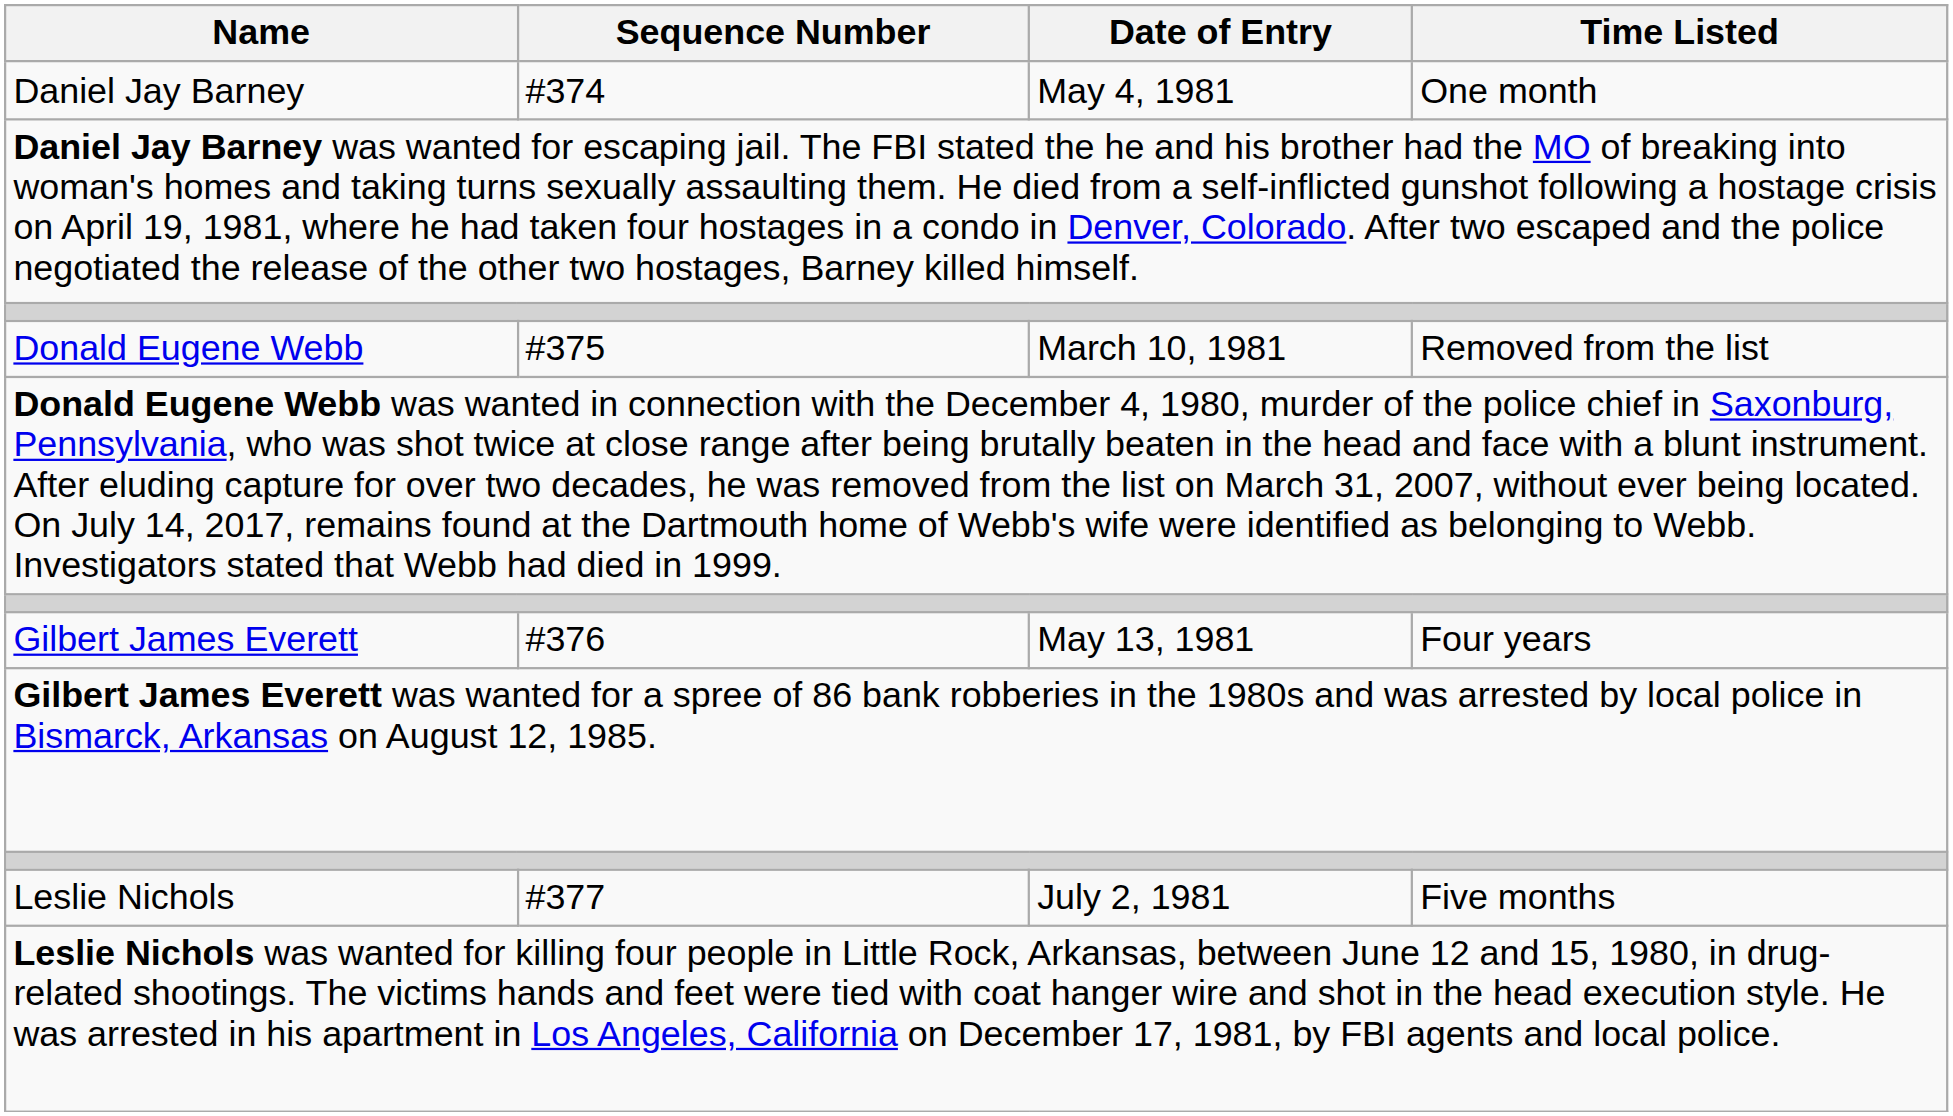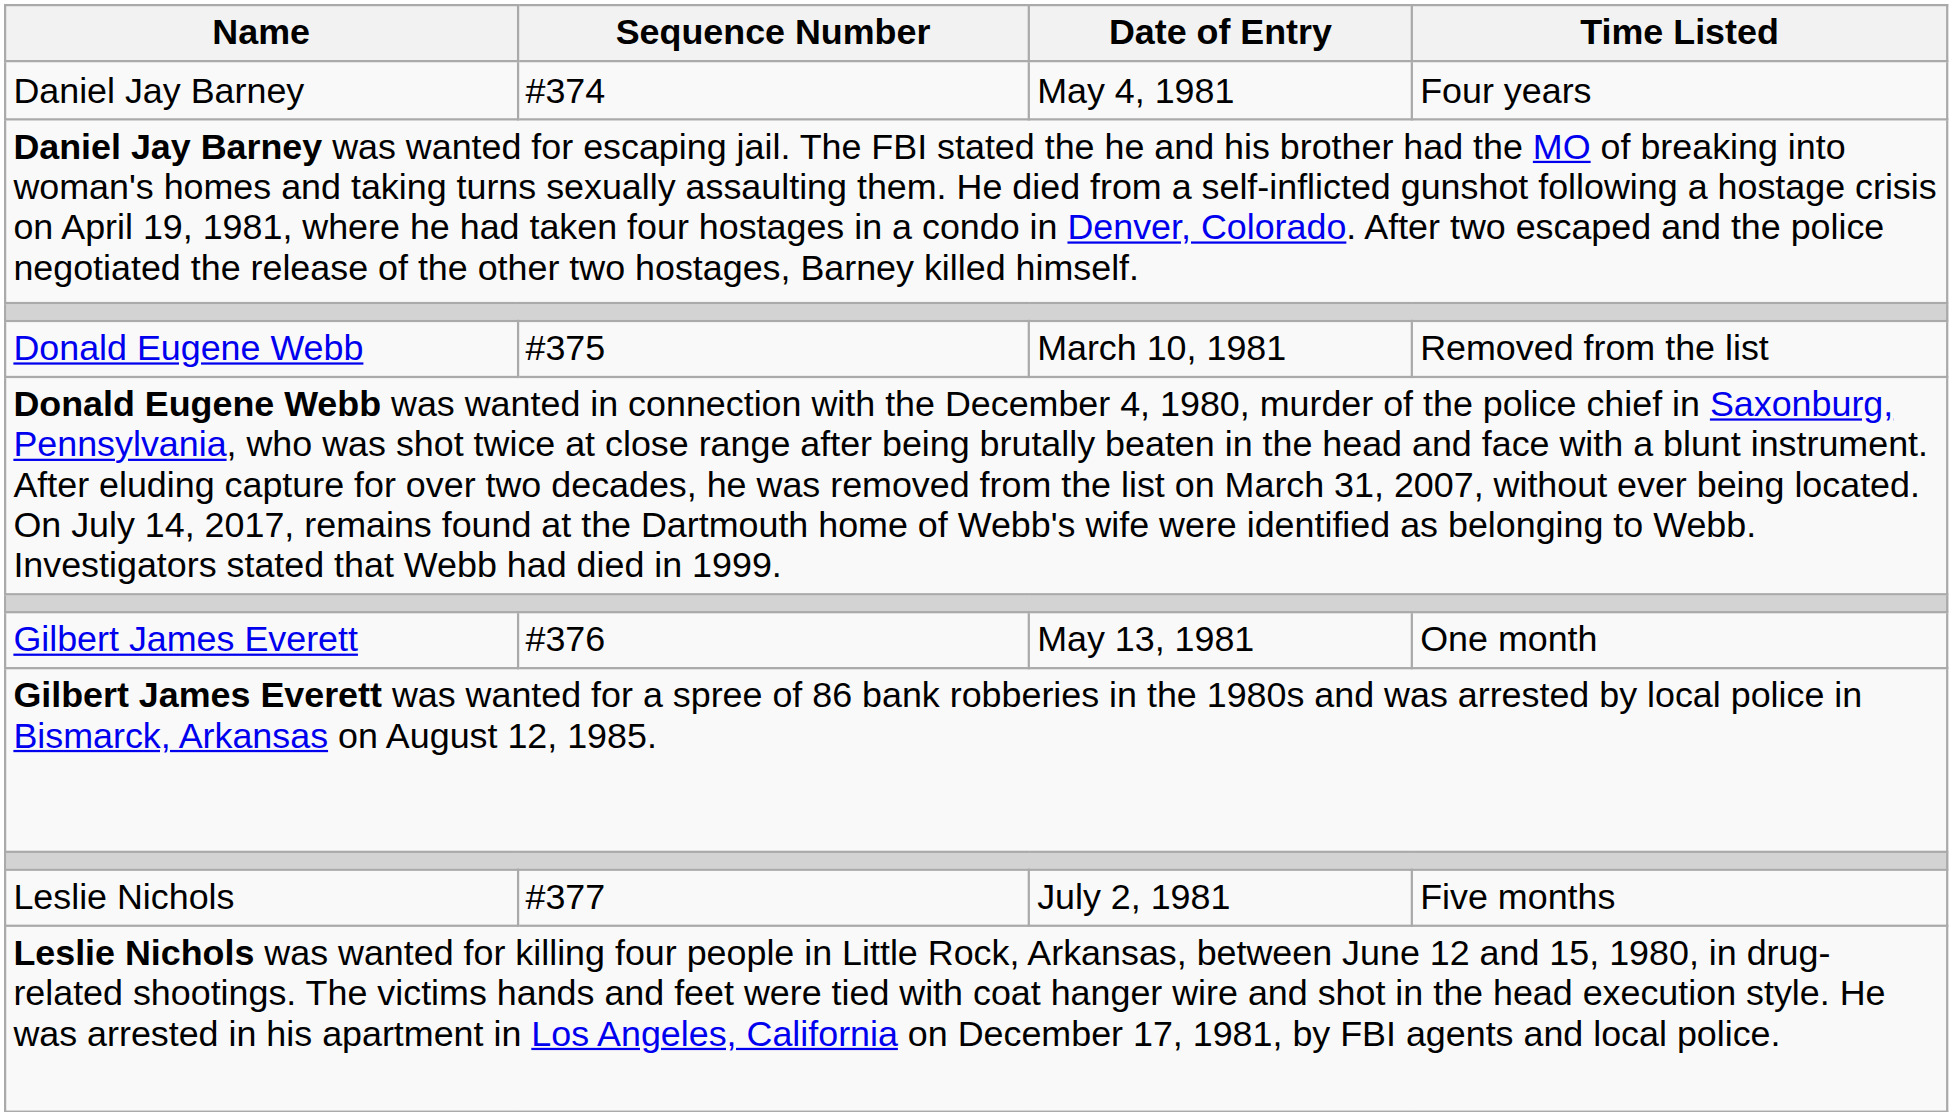(1509, 89) One month -> (1506, 89) Four years
(1506, 639) Four years -> (1509, 639) One month
